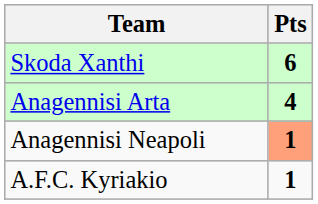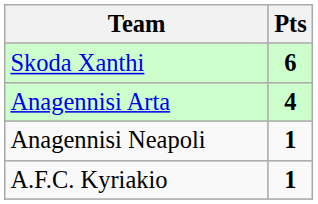(290, 140) lightsalmon background -> (290, 140) no background
